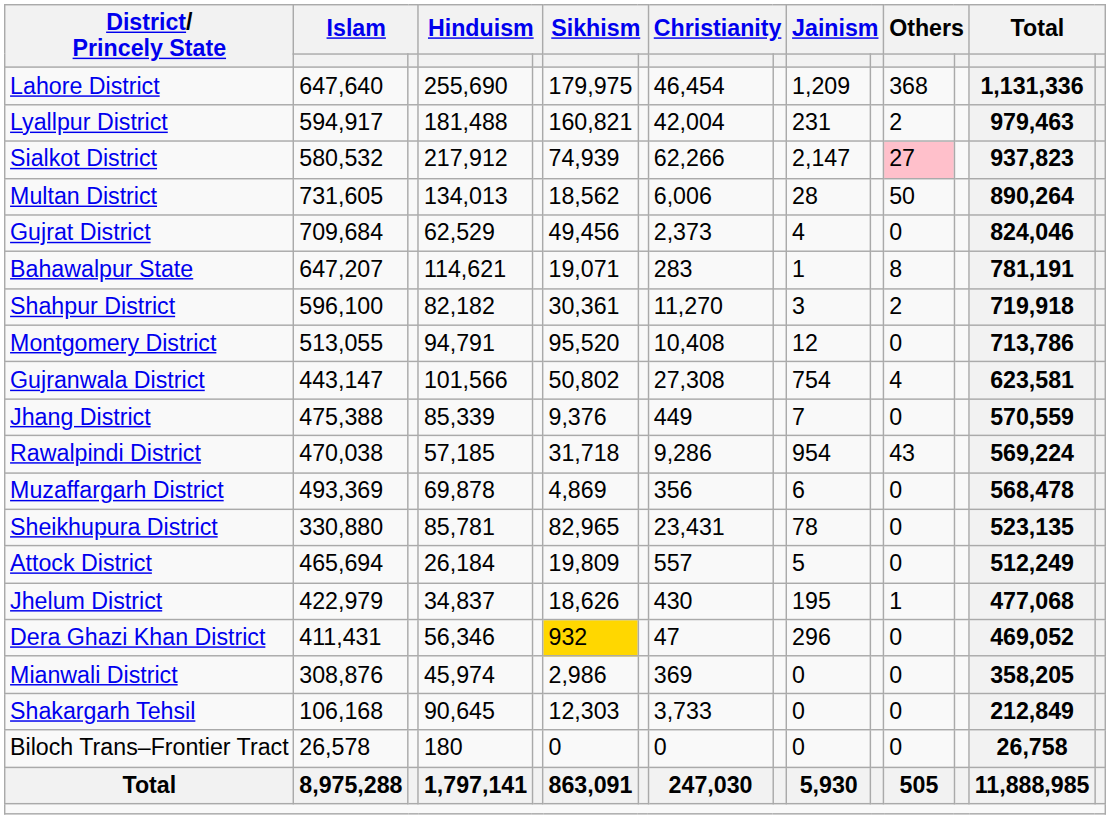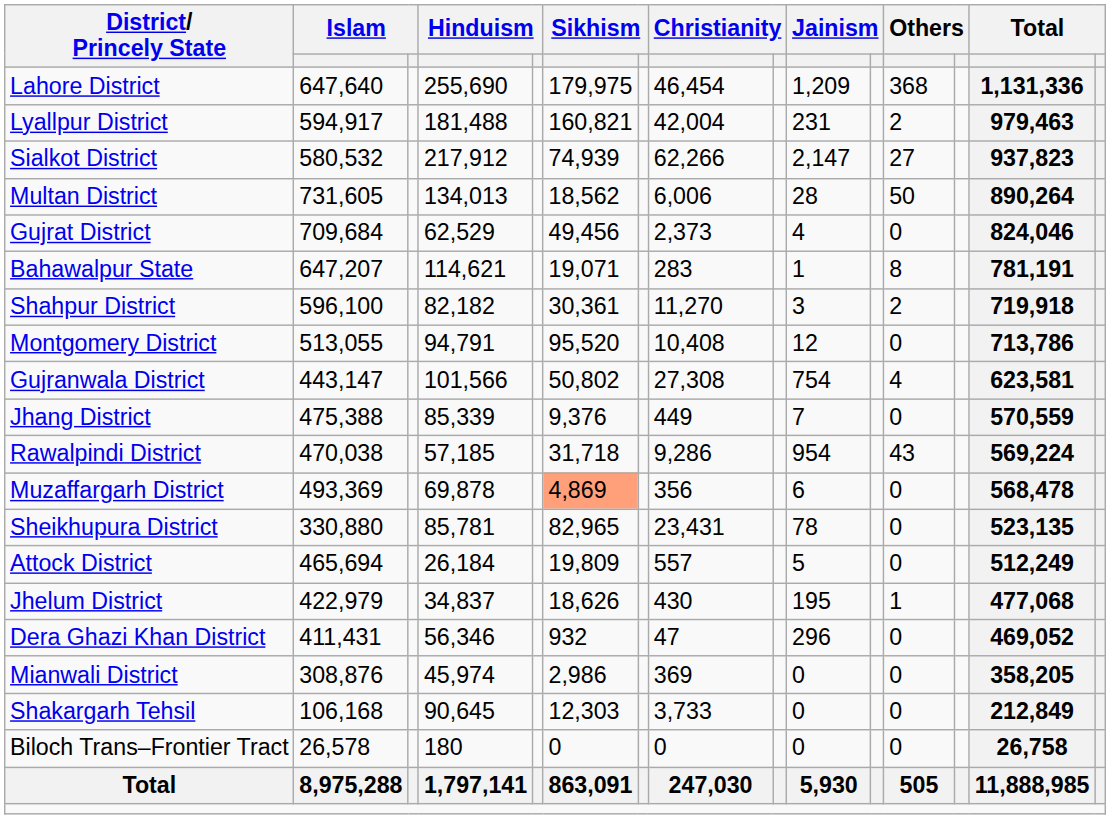(902, 159) pink background -> (902, 159) no background
(578, 490) no background -> (578, 490) lightsalmon background
(568, 637) gold background -> (568, 637) no background
